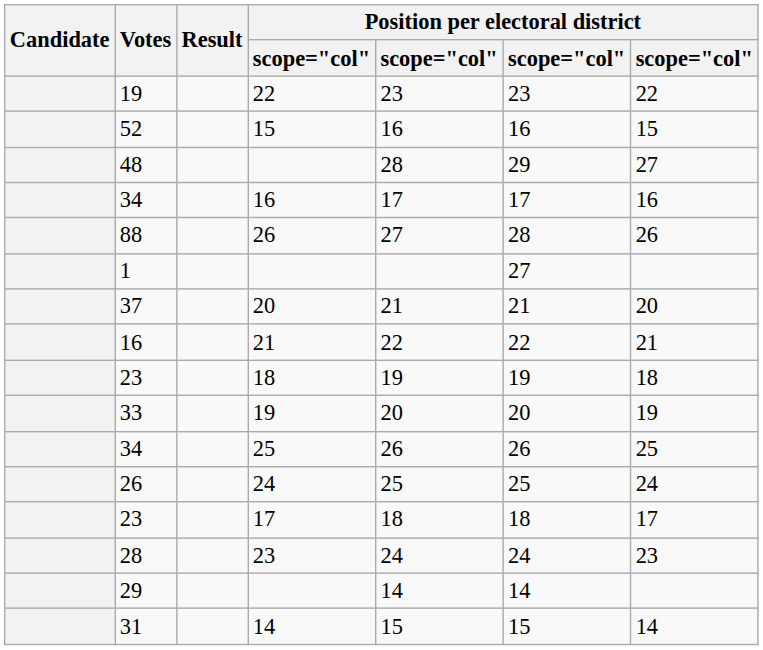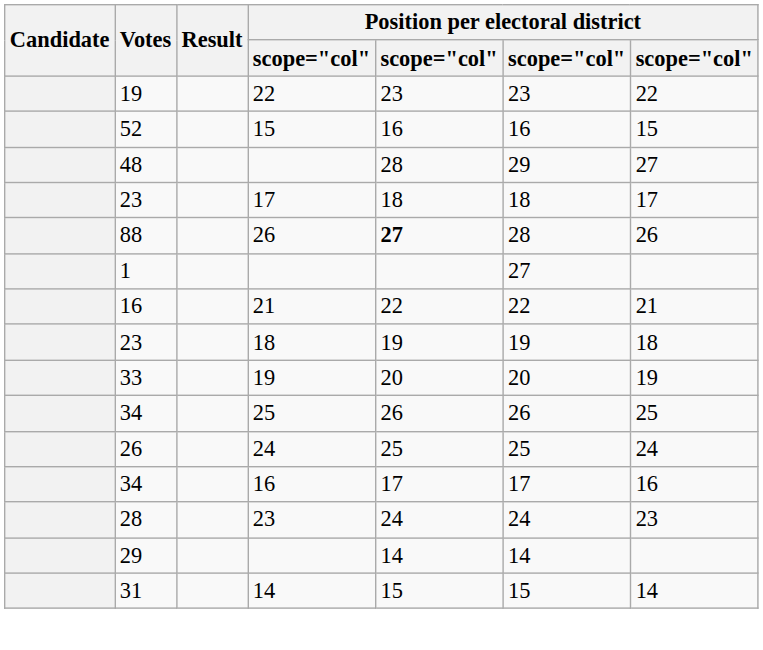rows swapped: (131, 199) <-> (131, 519)
(392, 235) normal -> (392, 235) bold
- row: (131, 306)
